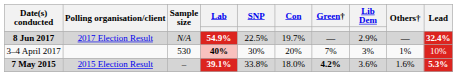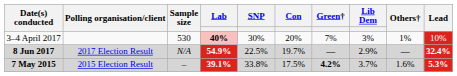rows swapped: (34, 37) <-> (34, 51)
(293, 64) 18.0% -> (293, 64) 17.5%
(368, 64) 3.6% -> (368, 64) 3.7%
